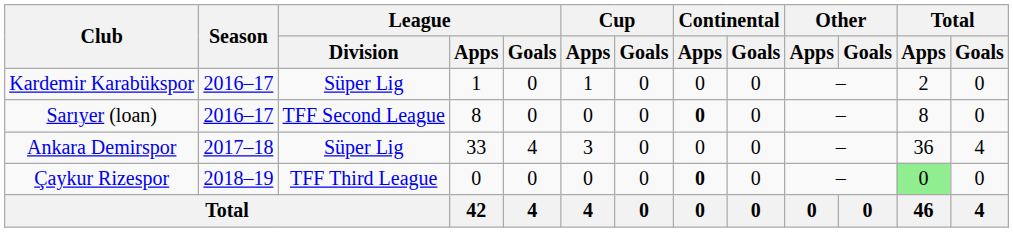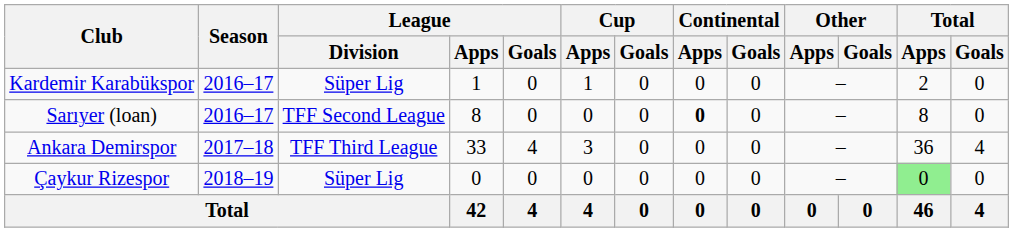(364, 147) Süper Lig -> (364, 147) TFF Third League
(364, 178) TFF Third League -> (364, 178) Süper Lig
(700, 178) bold -> (700, 178) normal
